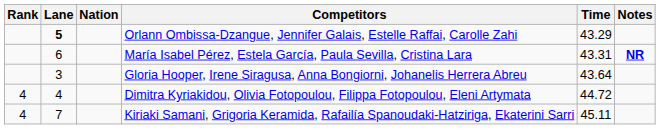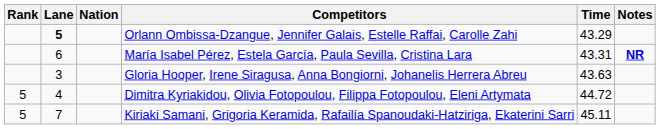(596, 75) 43.64 -> (596, 75) 43.63
(23, 94) 4 -> (23, 94) 5
(23, 114) 4 -> (23, 114) 5
